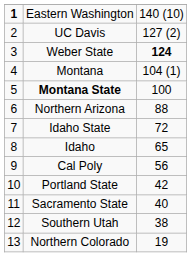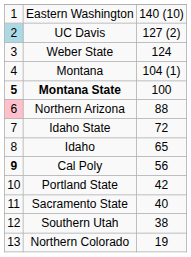(14, 14) bold -> (14, 14) normal
(14, 33) no background -> (14, 33) lightblue background
(162, 52) bold -> (162, 52) normal
(14, 90) normal -> (14, 90) bold
(14, 109) no background -> (14, 109) pink background
(14, 166) normal -> (14, 166) bold
